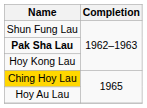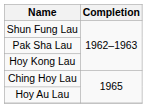(42, 45) bold -> (42, 45) normal
(42, 78) gold background -> (42, 78) no background
